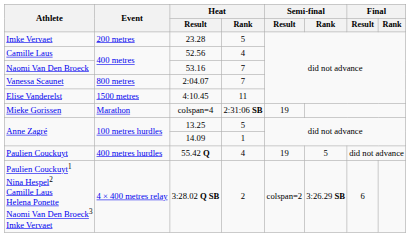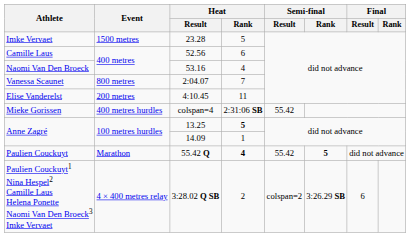(116, 39) 200 metres -> (118, 39) 1500 metres
(243, 53) 4 -> (243, 53) 6
(243, 68) 7 -> (243, 68) 4
(118, 96) 1500 metres -> (116, 96) 200 metres
(113, 110) Marathon -> (129, 110) 400 metres hurdles
(284, 110) 19 -> (284, 110) 55.42
(243, 125) normal -> (243, 125) bold
(129, 153) 400 metres hurdles -> (113, 153) Marathon
(243, 153) normal -> (243, 153) bold
(284, 153) 19 -> (284, 153) 55.42
(326, 153) normal -> (326, 153) bold
